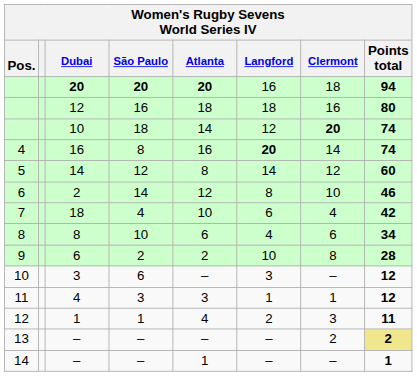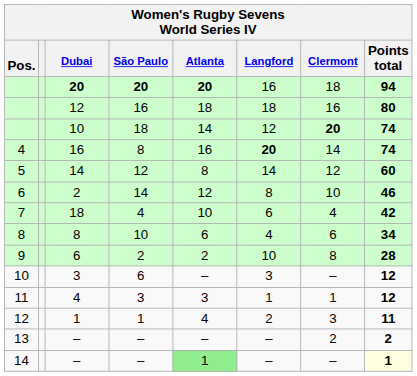(388, 339) khaki background -> (388, 339) no background
(205, 360) no background -> (205, 360) lightgreen background
(388, 360) no background -> (388, 360) lightyellow background
